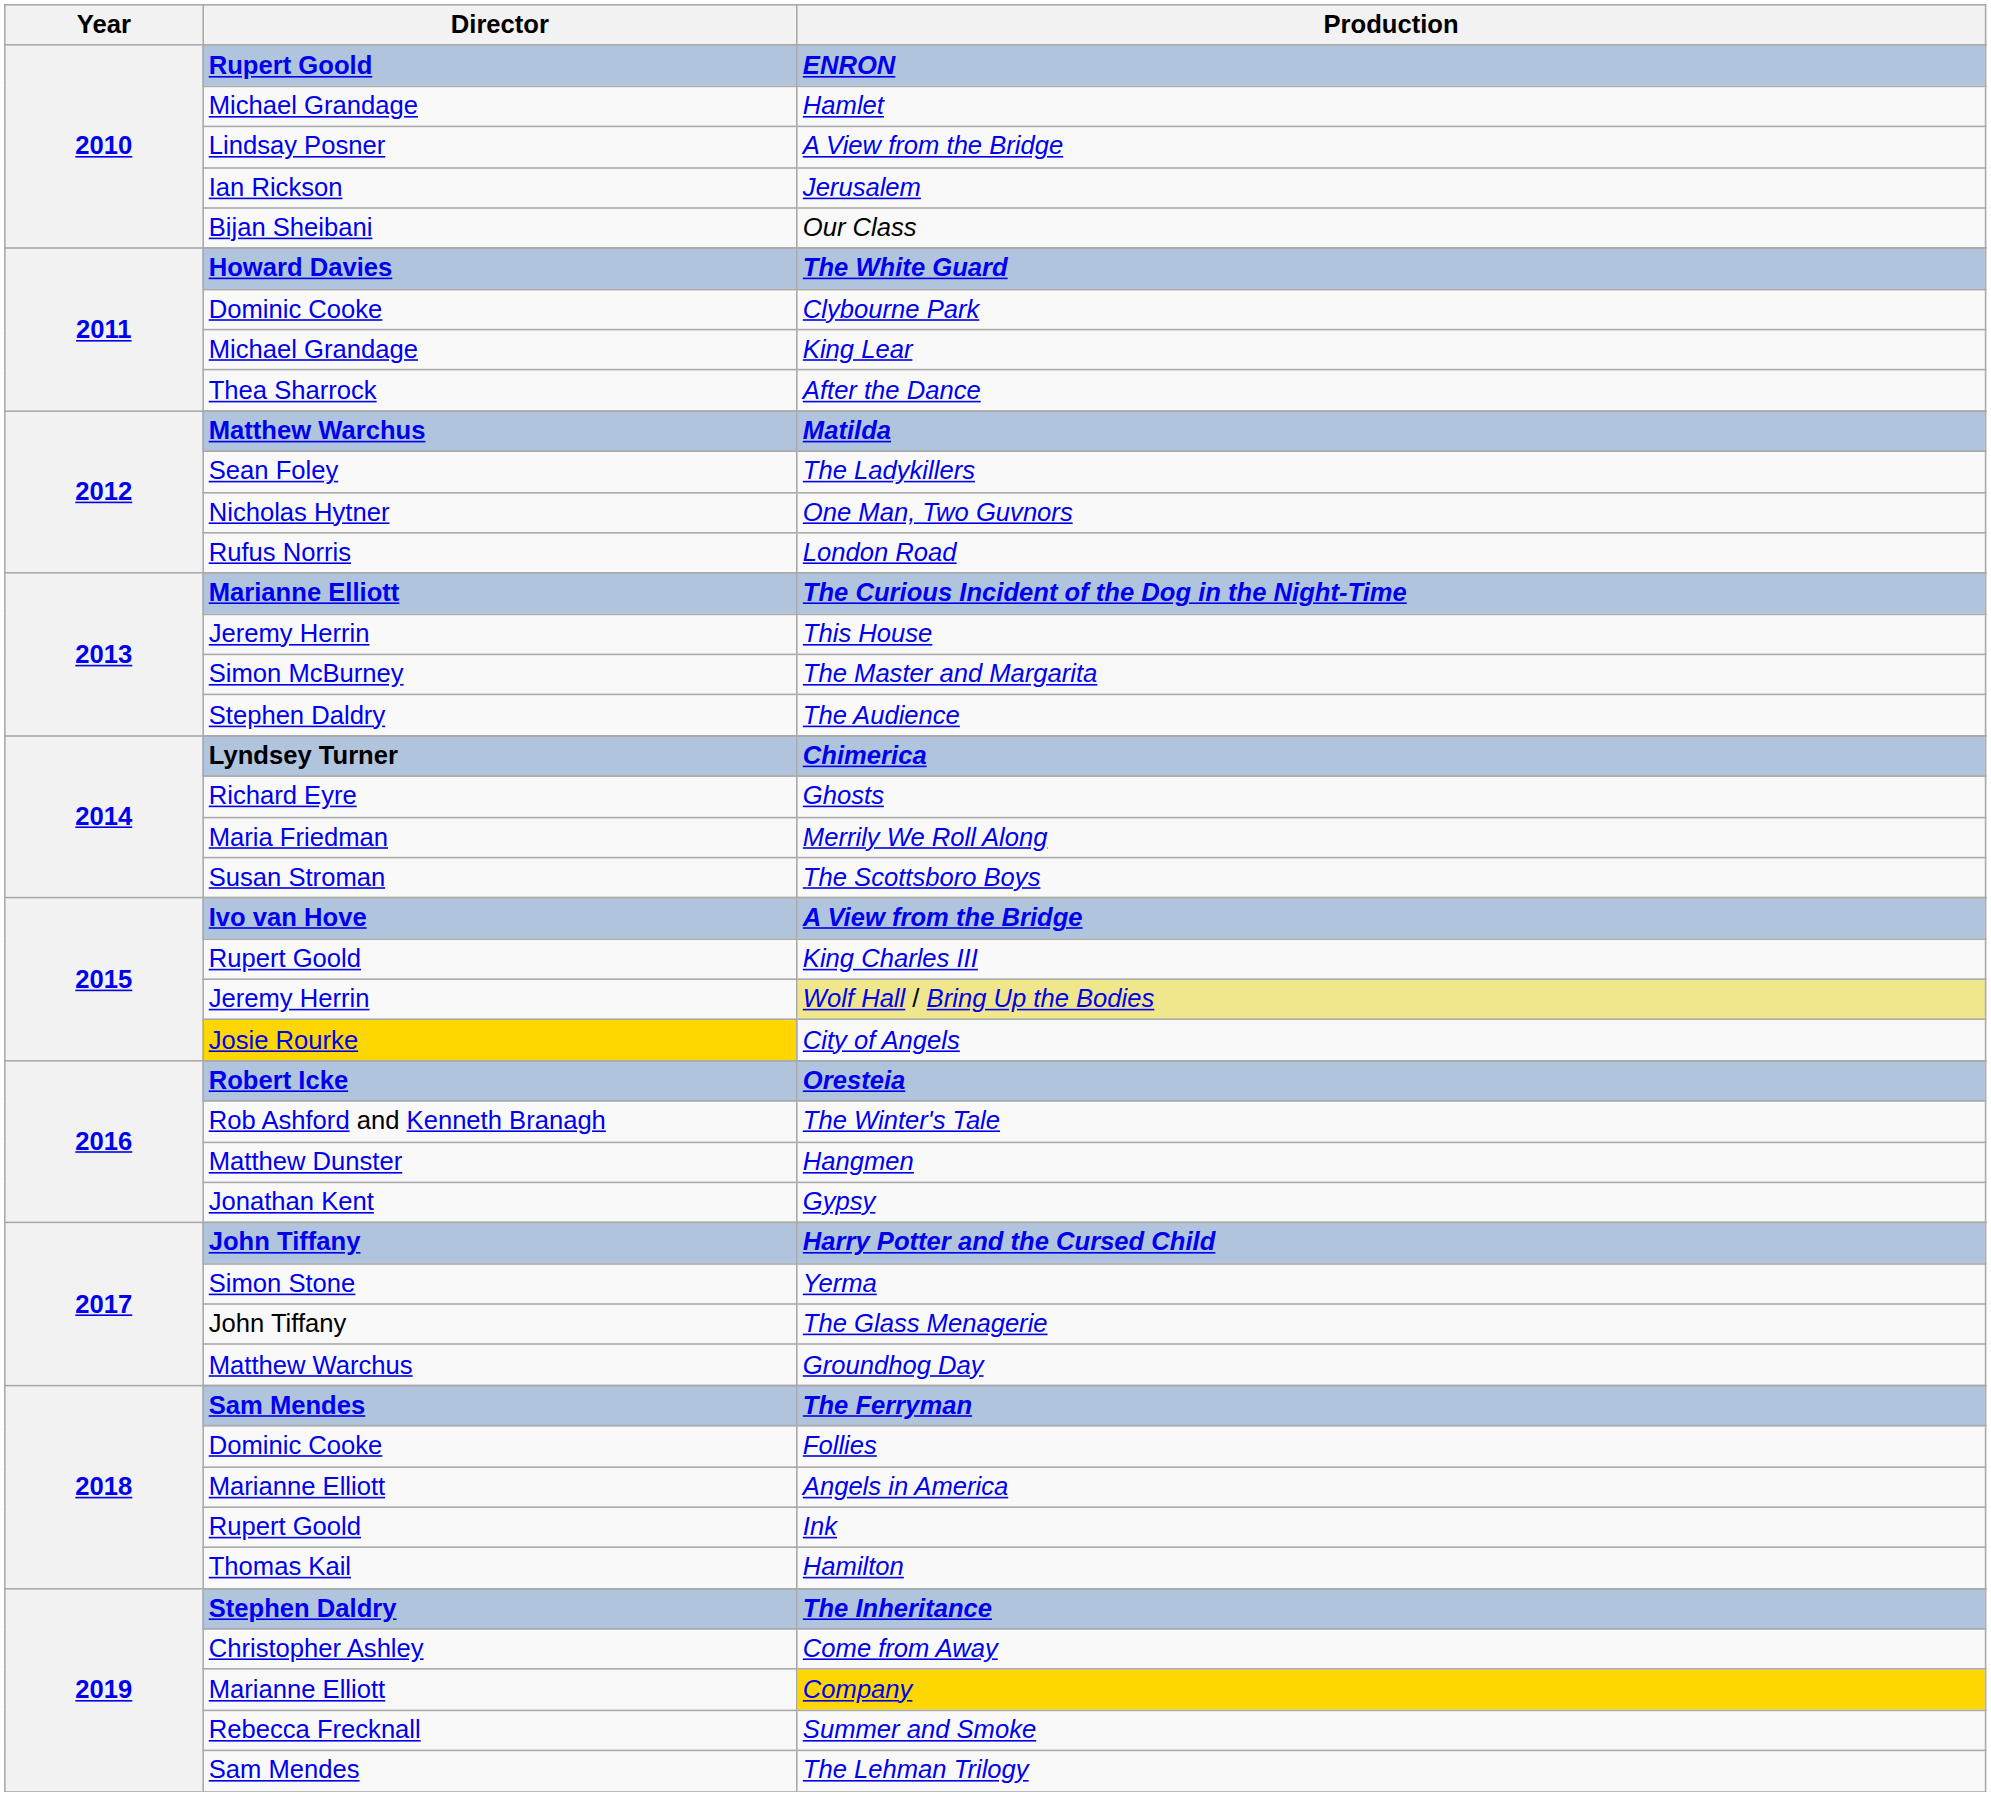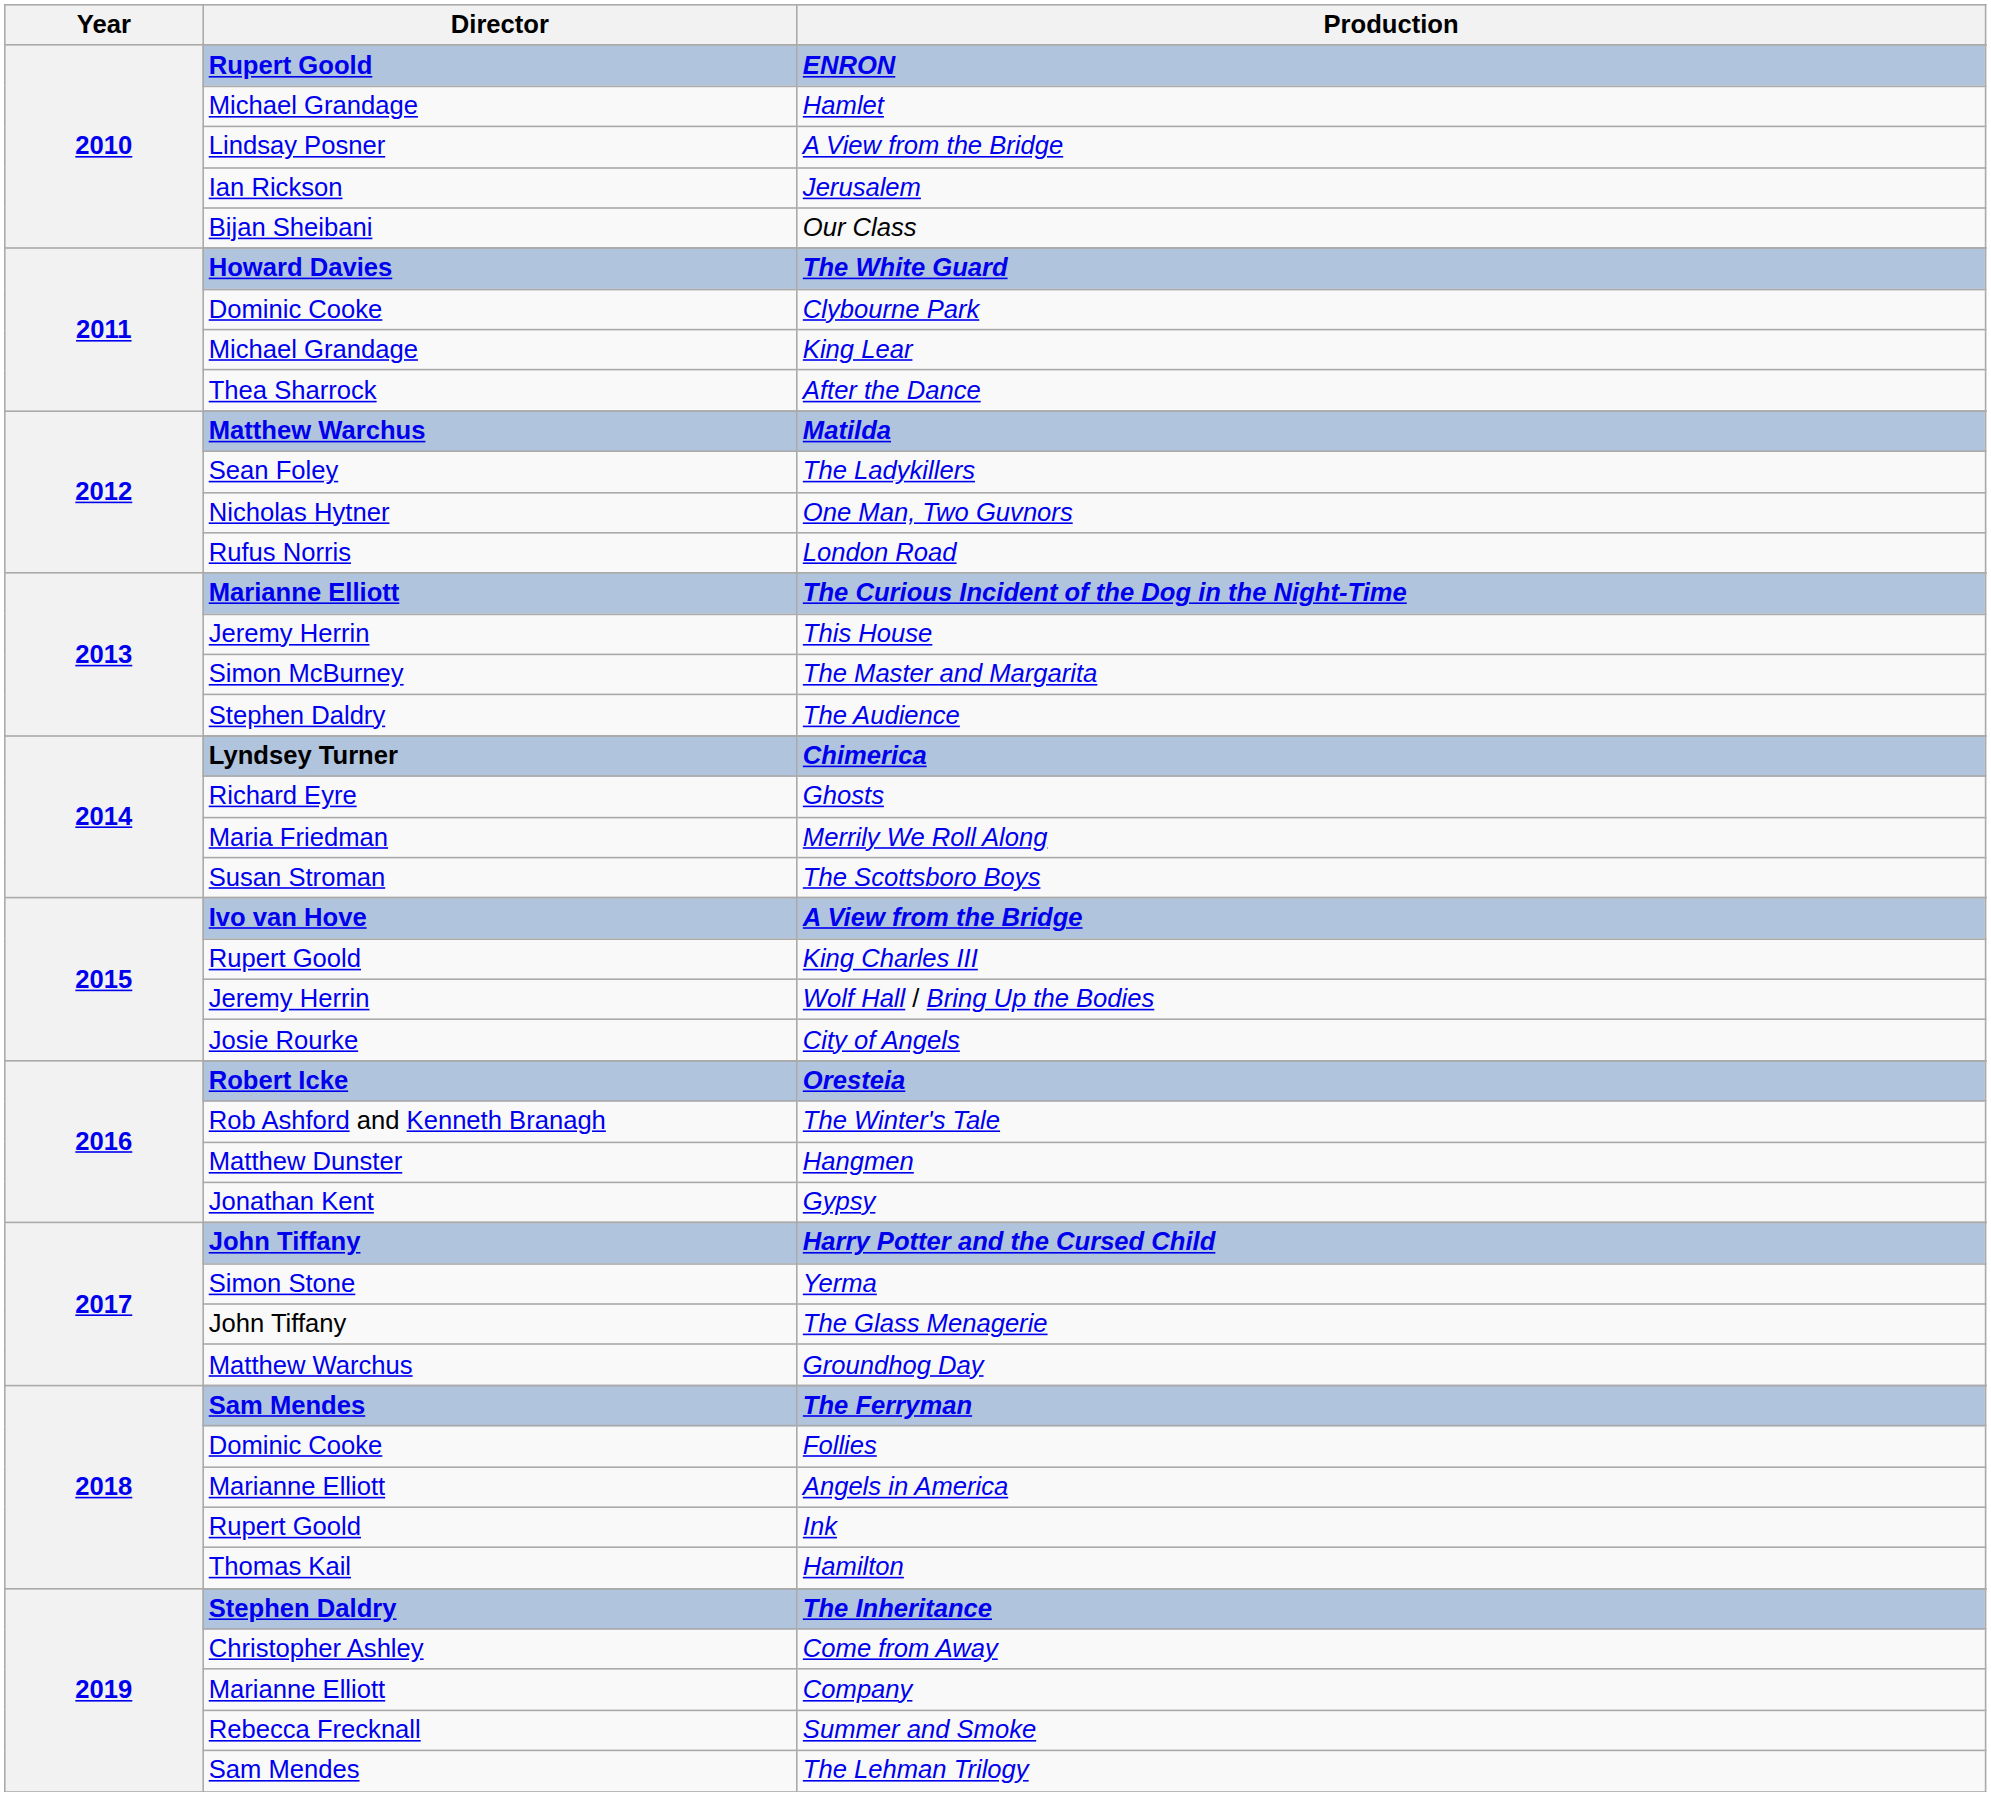(979, 999) khaki background -> (979, 999) no background
(283, 1039) gold background -> (283, 1039) no background
(858, 1689) gold background -> (858, 1689) no background
